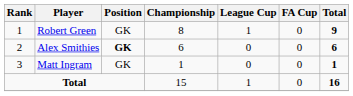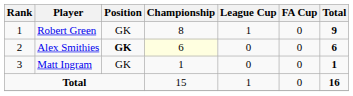(181, 47) no background -> (181, 47) lightyellow background
